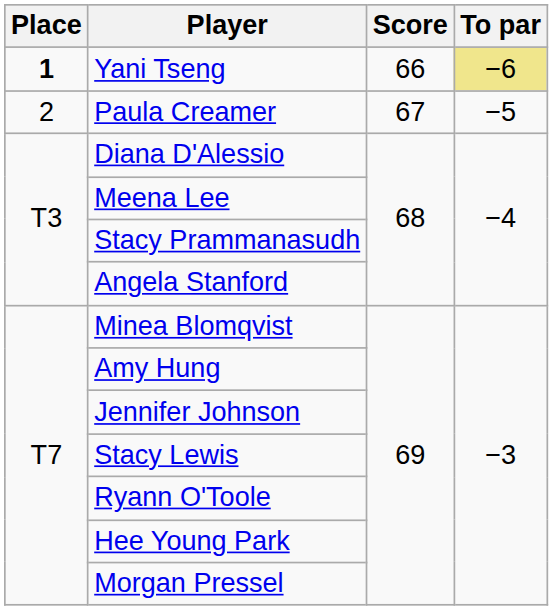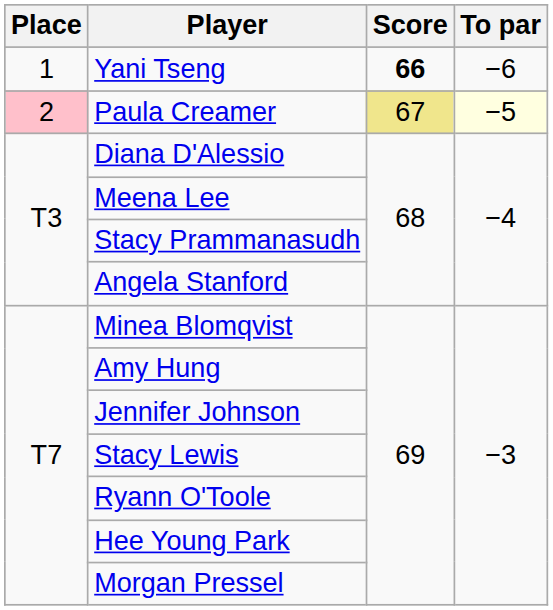(46, 68) bold -> (46, 68) normal
(410, 68) normal -> (410, 68) bold
(501, 68) khaki background -> (501, 68) no background
(46, 111) no background -> (46, 111) pink background
(410, 111) no background -> (410, 111) khaki background
(501, 111) no background -> (501, 111) lightyellow background
